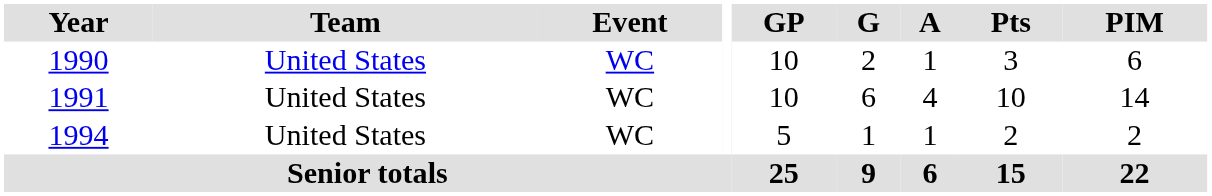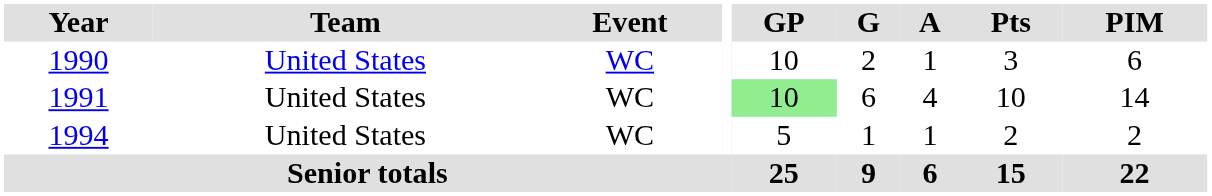(784, 97) no background -> (784, 97) lightgreen background
